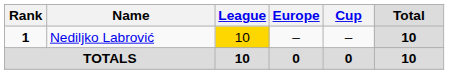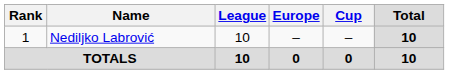(26, 37) bold -> (26, 37) normal
(242, 37) gold background -> (242, 37) no background
